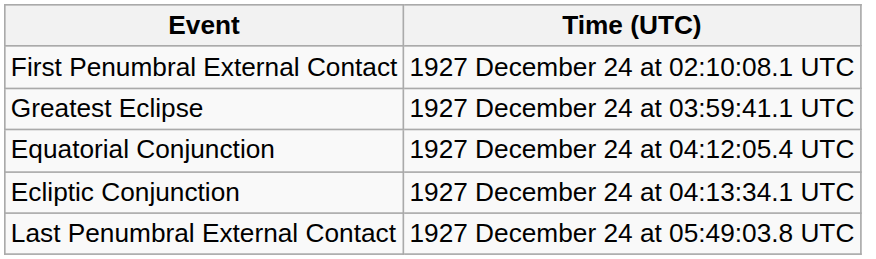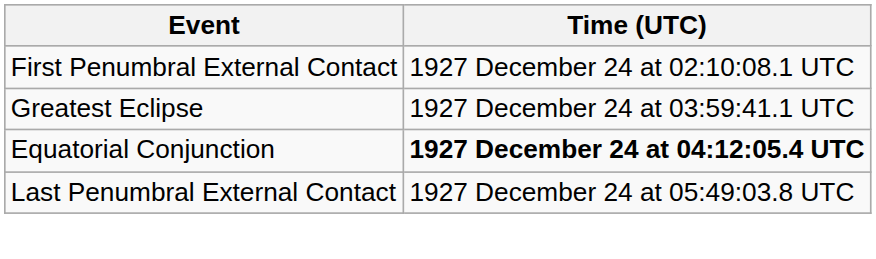(632, 150) normal -> (637, 150) bold
- row: (125, 191)
